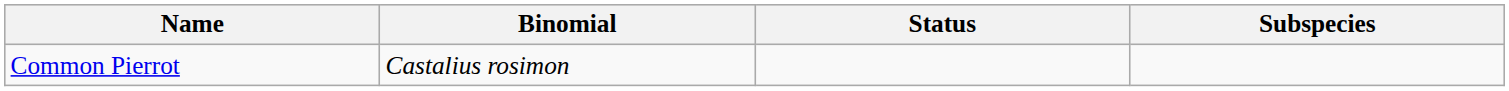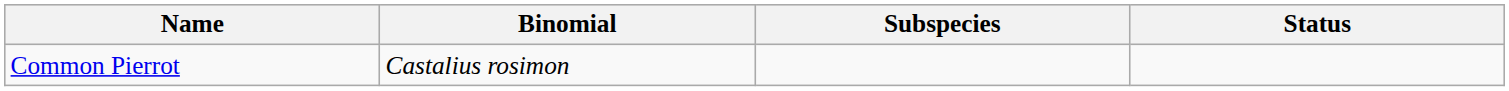columns swapped: (1317, 24) <-> (942, 24)
